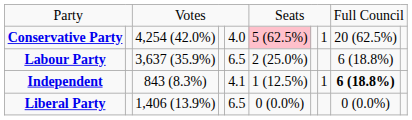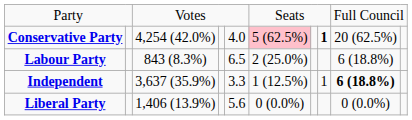(324, 37) normal -> (324, 37) bold
(175, 59) 3,637 (35.9%) -> (175, 59) 843 (8.3%)
(175, 81) 843 (8.3%) -> (175, 81) 3,637 (35.9%)
(237, 81) 4.1 -> (237, 81) 3.3
(237, 103) 6.5 -> (237, 103) 5.6
